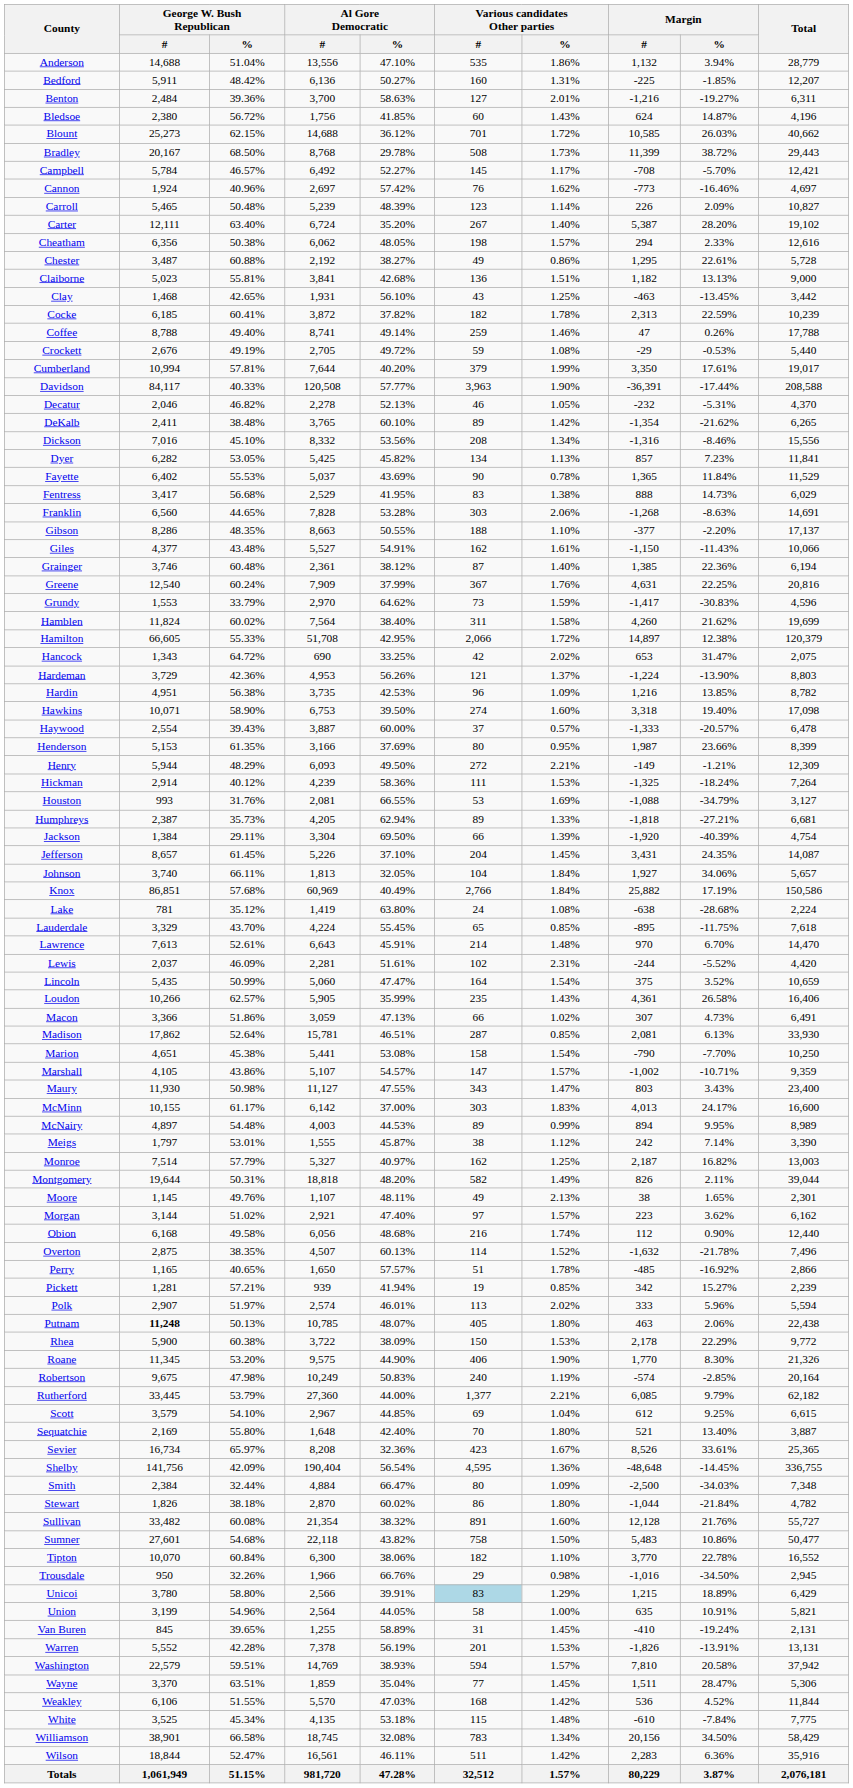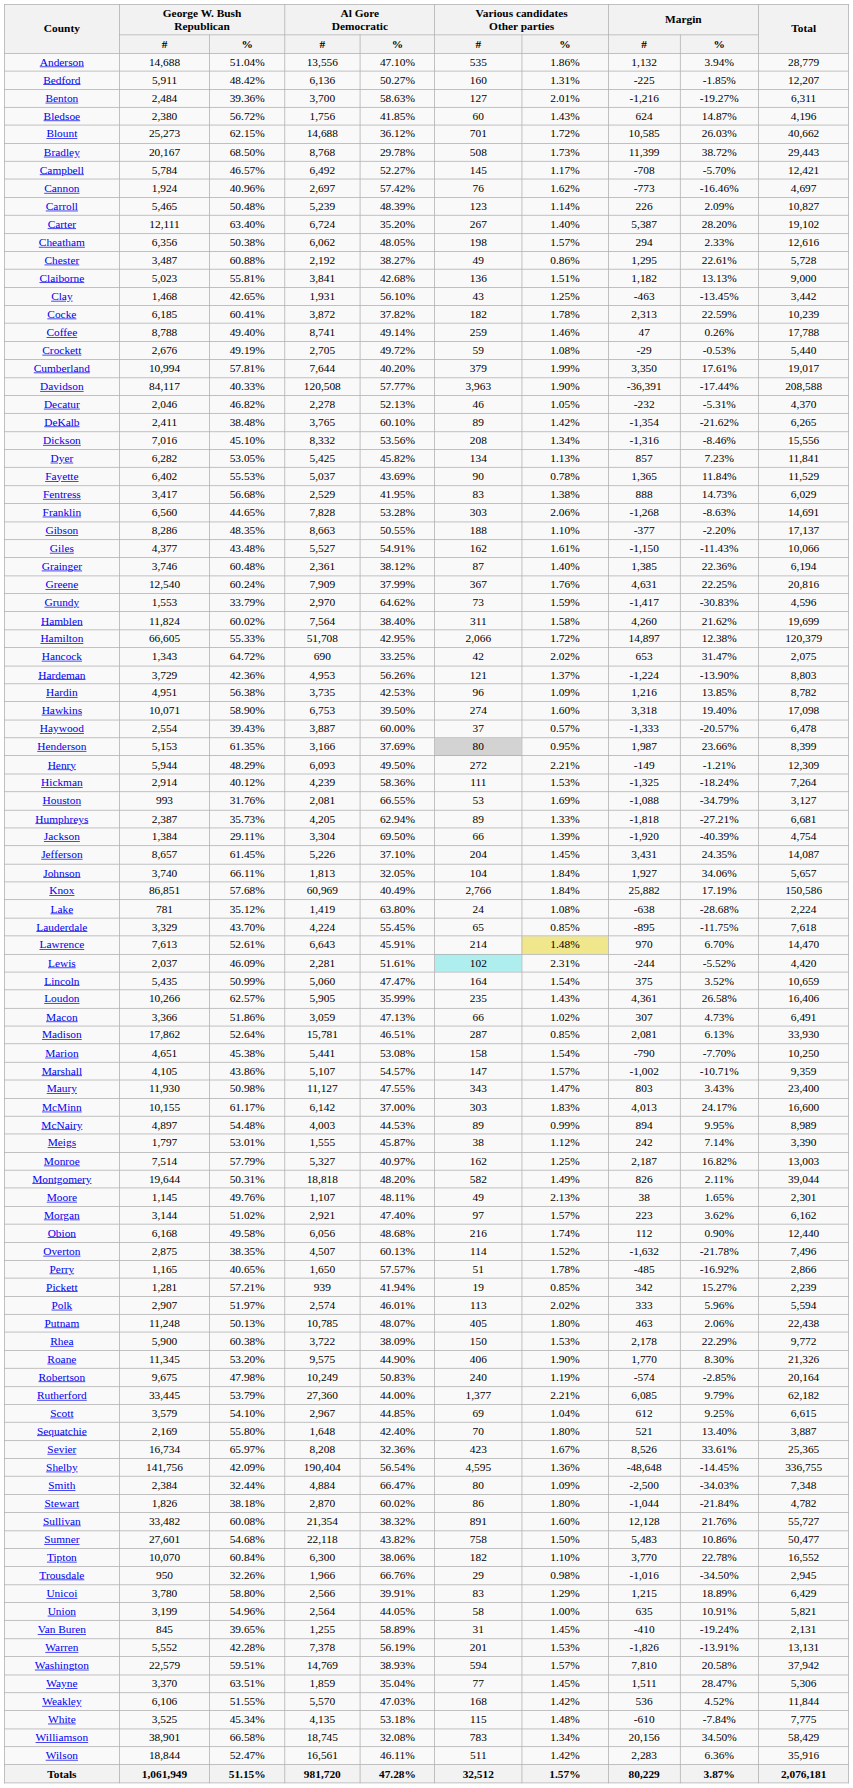(478, 746) no background -> (478, 746) lightgrey background
(565, 945) no background -> (565, 945) khaki background
(478, 963) no background -> (478, 963) paleturquoise background
(165, 1323) bold -> (165, 1323) normal
(478, 1593) lightblue background -> (478, 1593) no background
